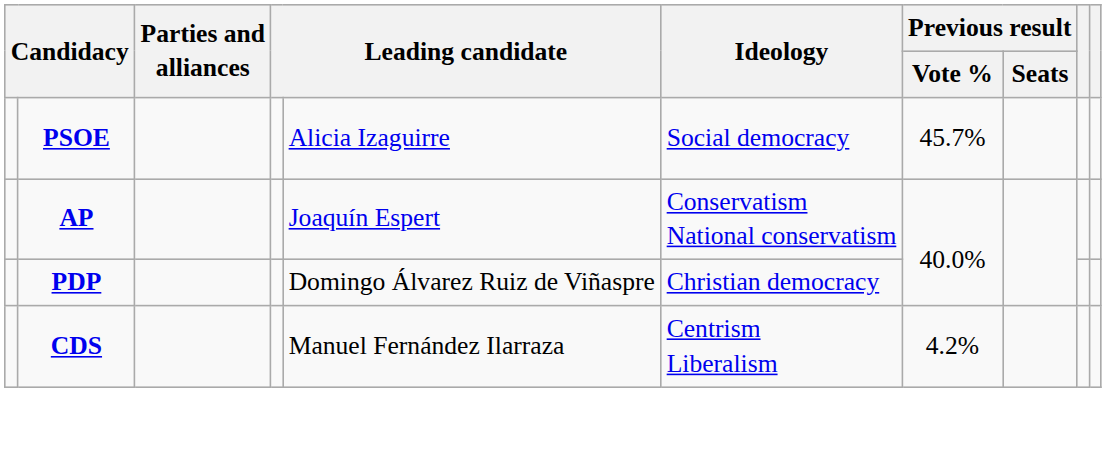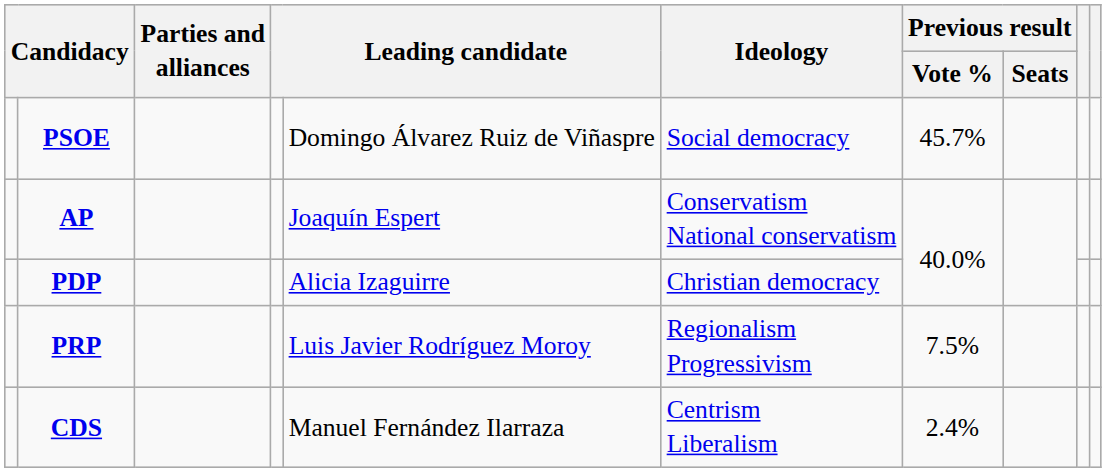(369, 137) Alicia Izaguirre -> (472, 137) Domingo Álvarez Ruiz de Viñaspre
(472, 282) Domingo Álvarez Ruiz de Viñaspre -> (369, 282) Alicia Izaguirre
+ row: (76, 346)
(952, 346) 4.2% -> (952, 427) 2.4%
